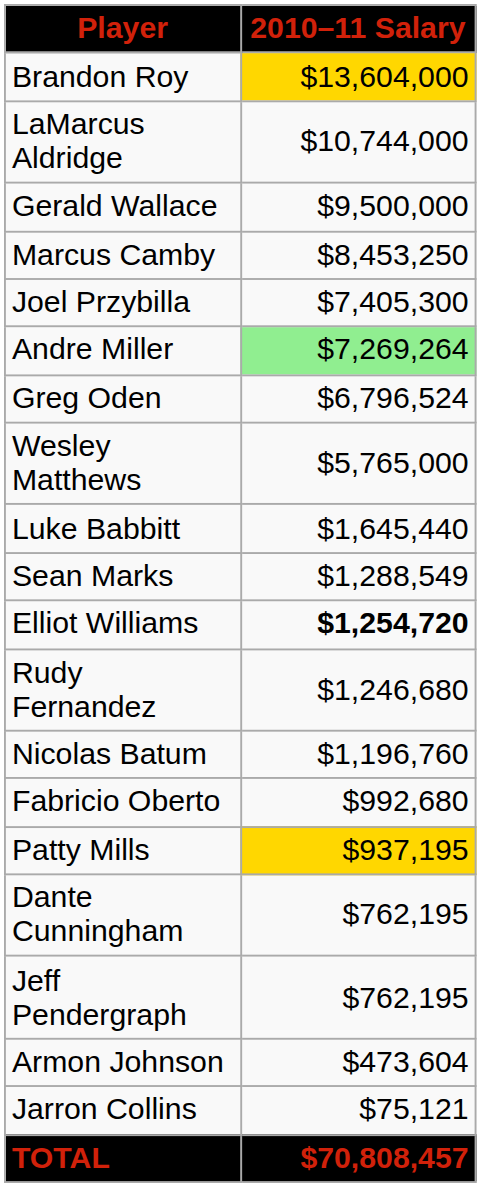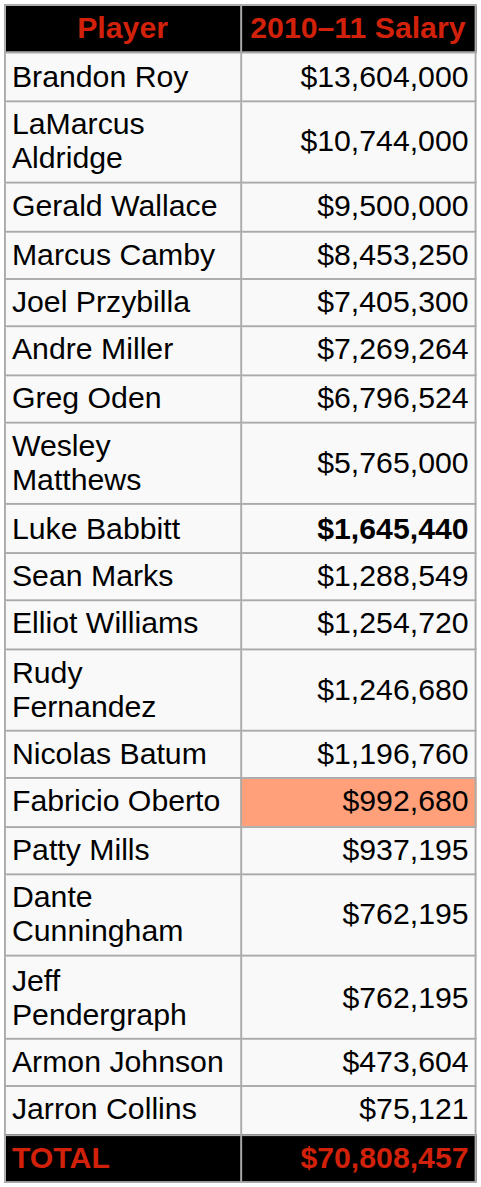(384, 76) gold background -> (384, 76) no background
(393, 350) lightgreen background -> (393, 350) no background
(393, 528) normal -> (393, 528) bold
(393, 624) bold -> (393, 624) normal
(406, 801) no background -> (406, 801) lightsalmon background
(406, 849) gold background -> (406, 849) no background
